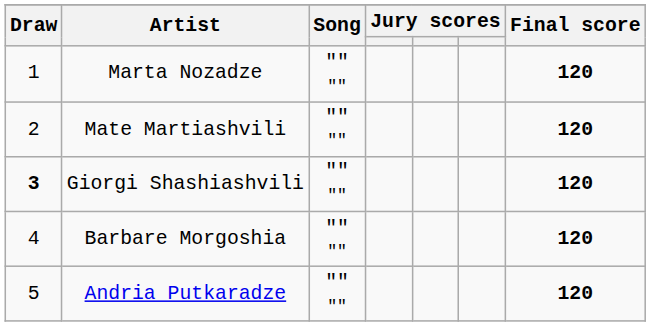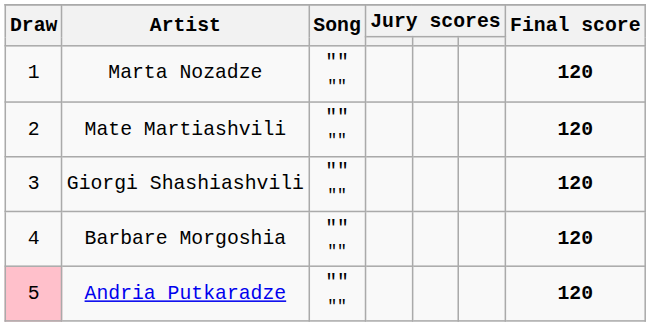(34, 184) bold -> (34, 184) normal
(34, 294) no background -> (34, 294) pink background
